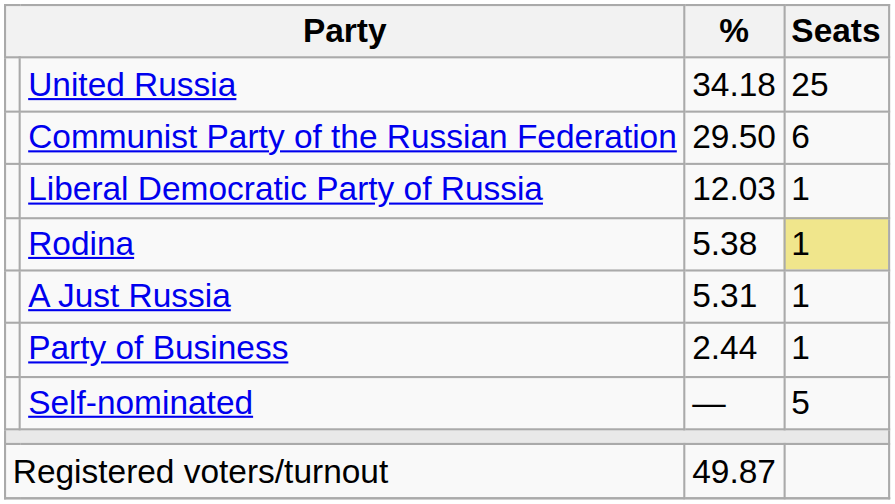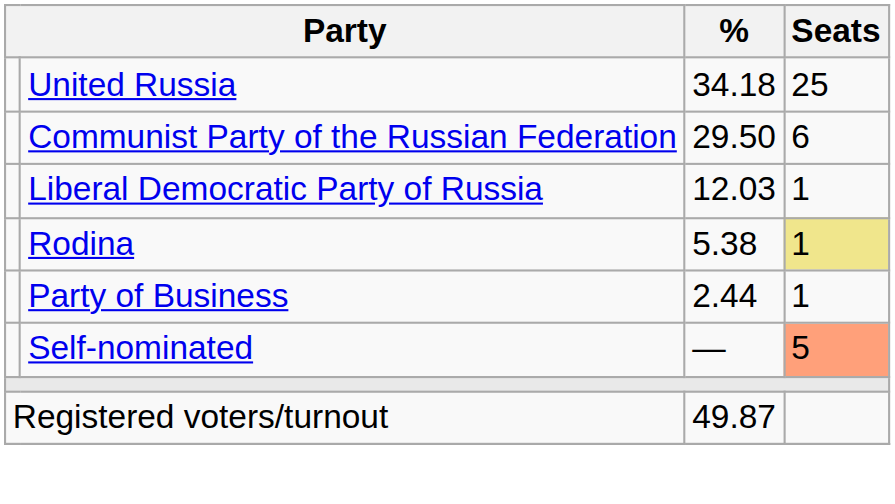- row: (129, 296)
(801, 402) no background -> (801, 349) lightsalmon background
